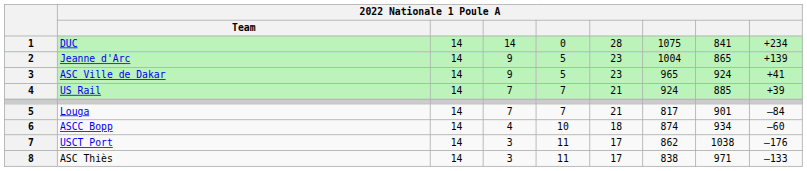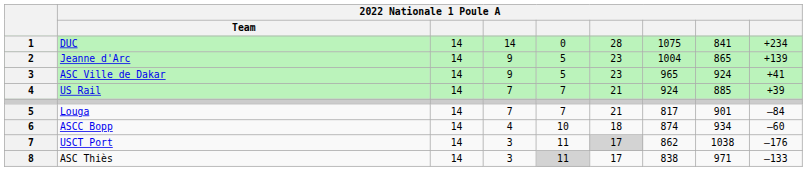(616, 143) no background -> (616, 143) lightgrey background
(563, 159) no background -> (563, 159) lightgrey background
